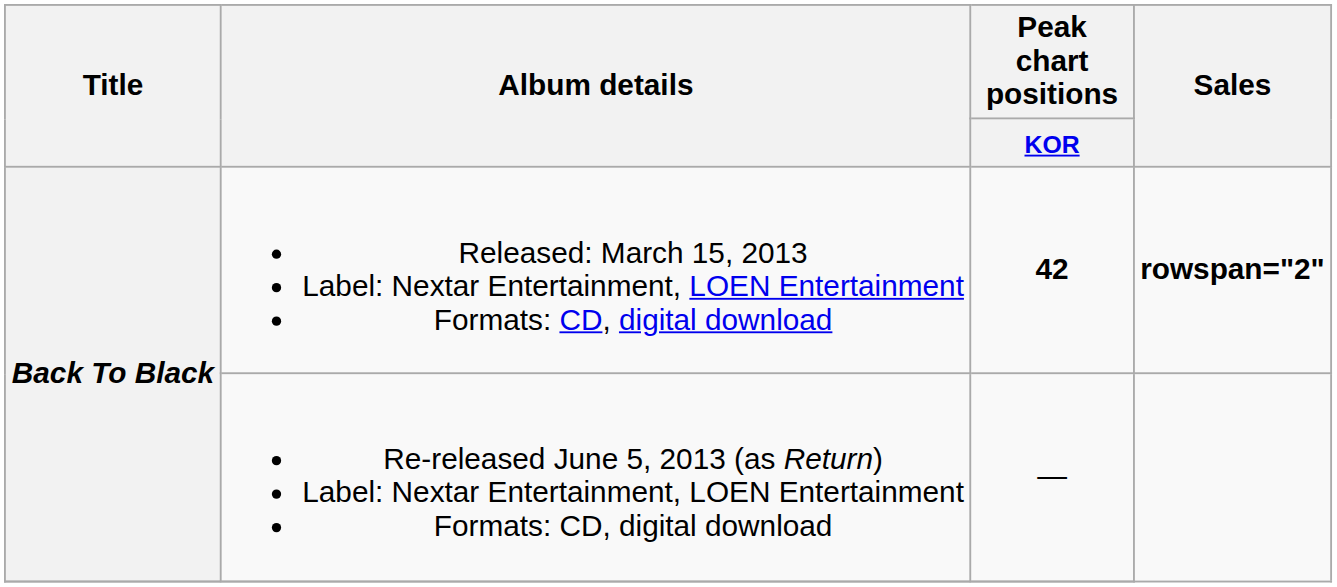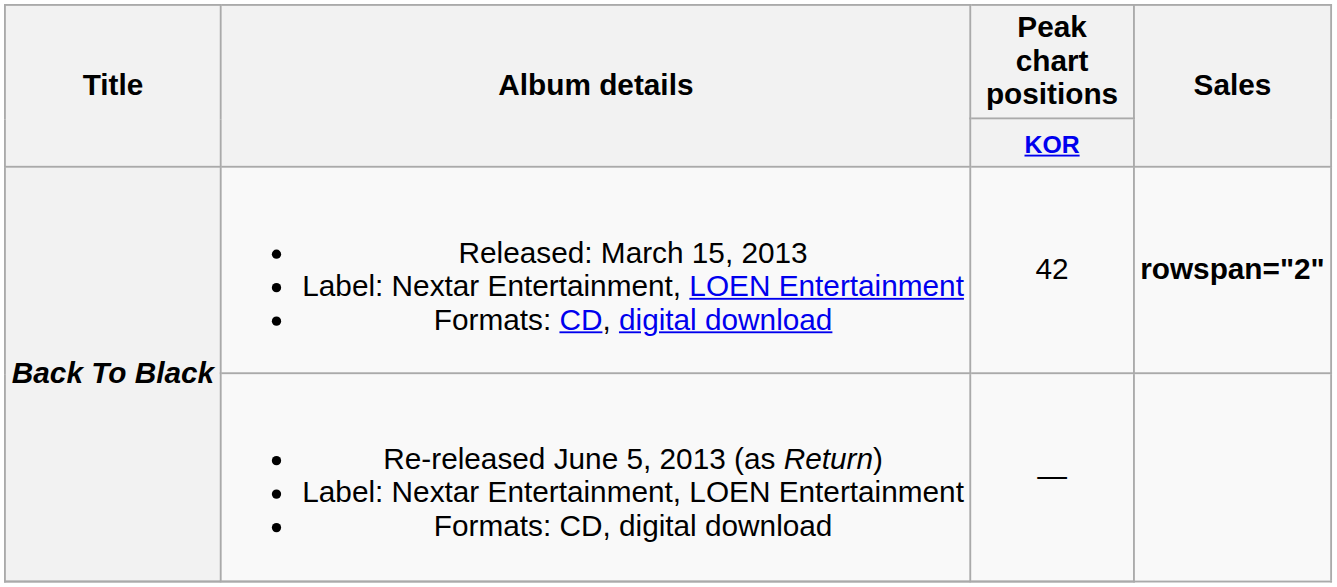(1052, 269) bold -> (1052, 269) normal
